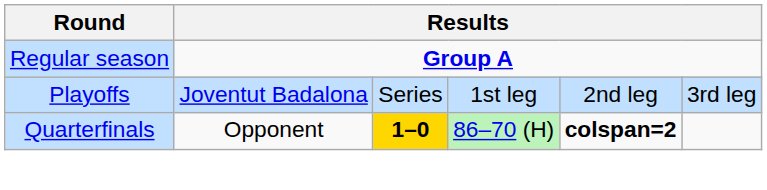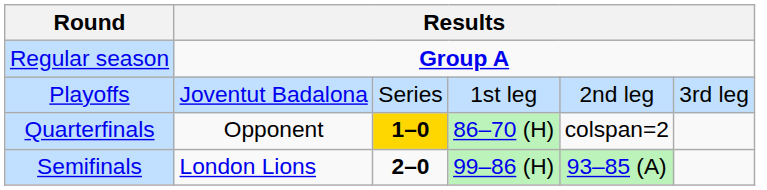(621, 130) bold -> (617, 130) normal
+ row: (90, 166)
